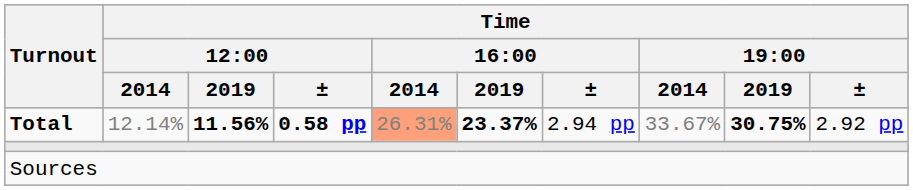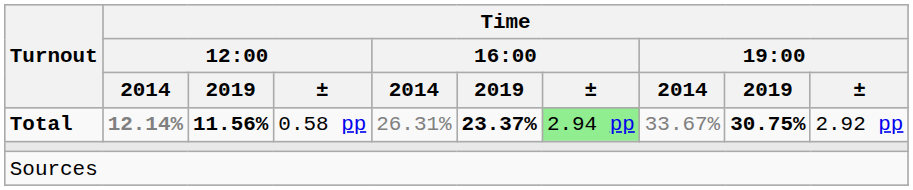(145, 124) normal -> (145, 124) bold
(322, 124) bold -> (322, 124) normal
(414, 124) lightsalmon background -> (414, 124) no background
(591, 124) no background -> (591, 124) lightgreen background
